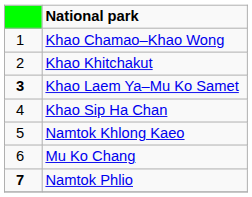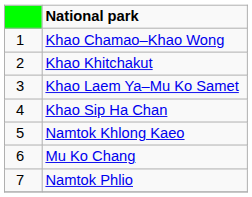(16, 86) bold -> (16, 86) normal
(16, 180) bold -> (16, 180) normal
